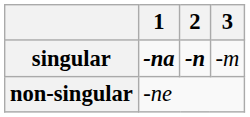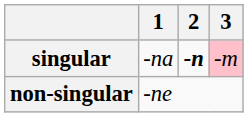(159, 58) bold -> (158, 58) normal
(227, 58) no background -> (226, 58) pink background
